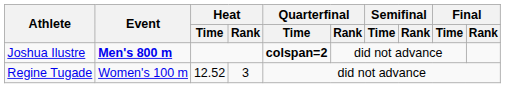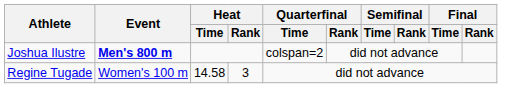(297, 53) bold -> (295, 53) normal
(210, 73) 12.52 -> (210, 73) 14.58
